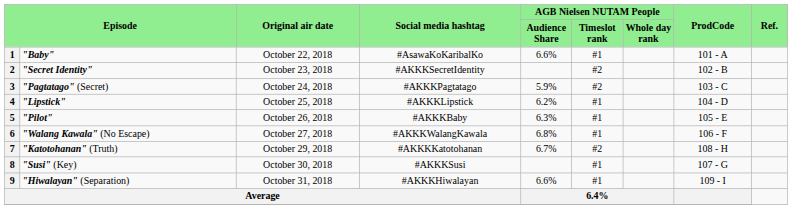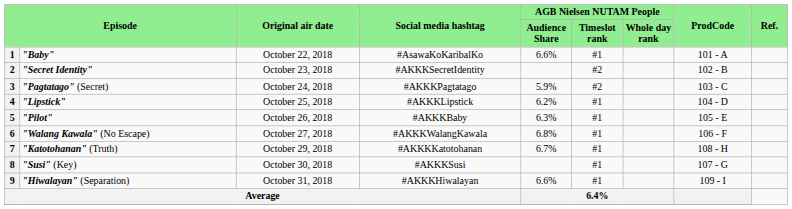(597, 149) #2 -> (597, 149) #1
